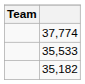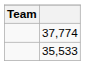- row: (60, 70)
